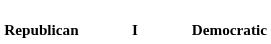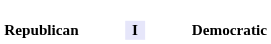(135, 30) no background -> (135, 30) lavender background
